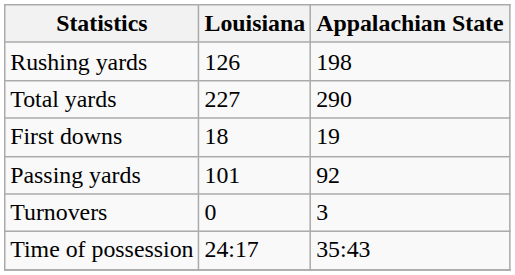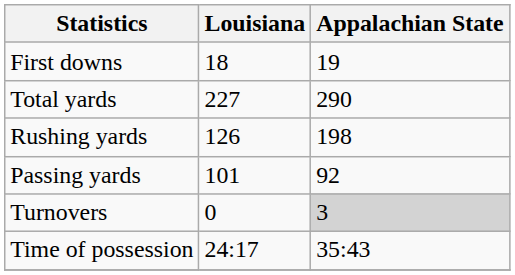rows swapped: (66, 136) <-> (79, 61)
(322, 212) no background -> (322, 212) lightgrey background
